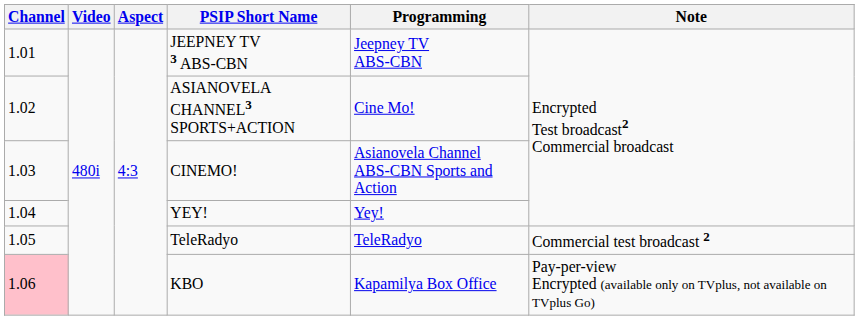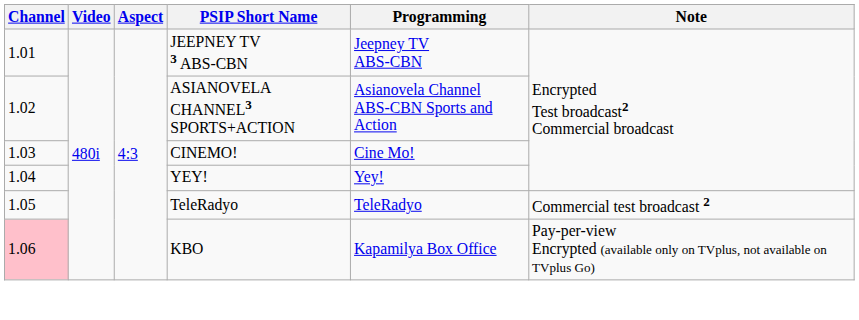(384, 108) Cine Mo! -> (423, 108) Asianovela Channel ABS-CBN Sports and Action
(423, 170) Asianovela Channel ABS-CBN Sports and Action -> (384, 152) Cine Mo!
